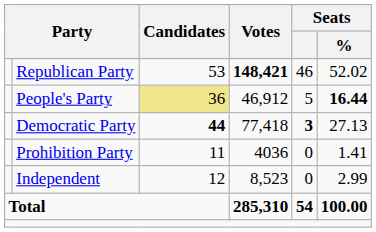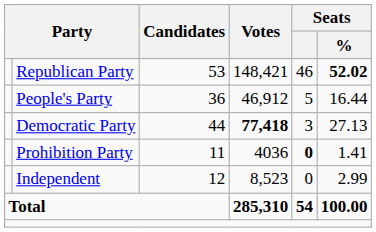(261, 71) bold -> (261, 71) normal
(348, 71) normal -> (348, 71) bold
(217, 98) khaki background -> (217, 98) no background
(348, 98) bold -> (348, 98) normal
(217, 125) bold -> (217, 125) normal
(265, 125) normal -> (265, 125) bold
(309, 125) bold -> (309, 125) normal
(309, 152) normal -> (309, 152) bold
